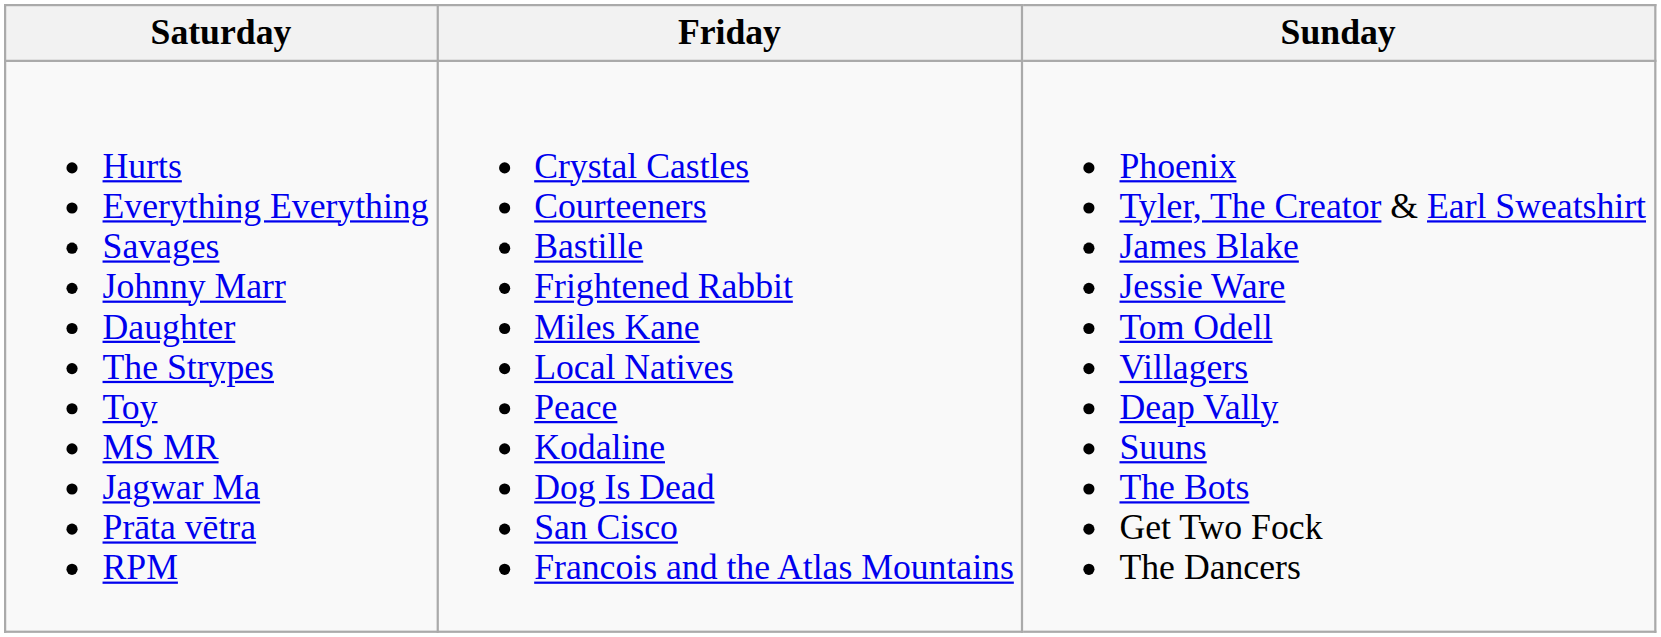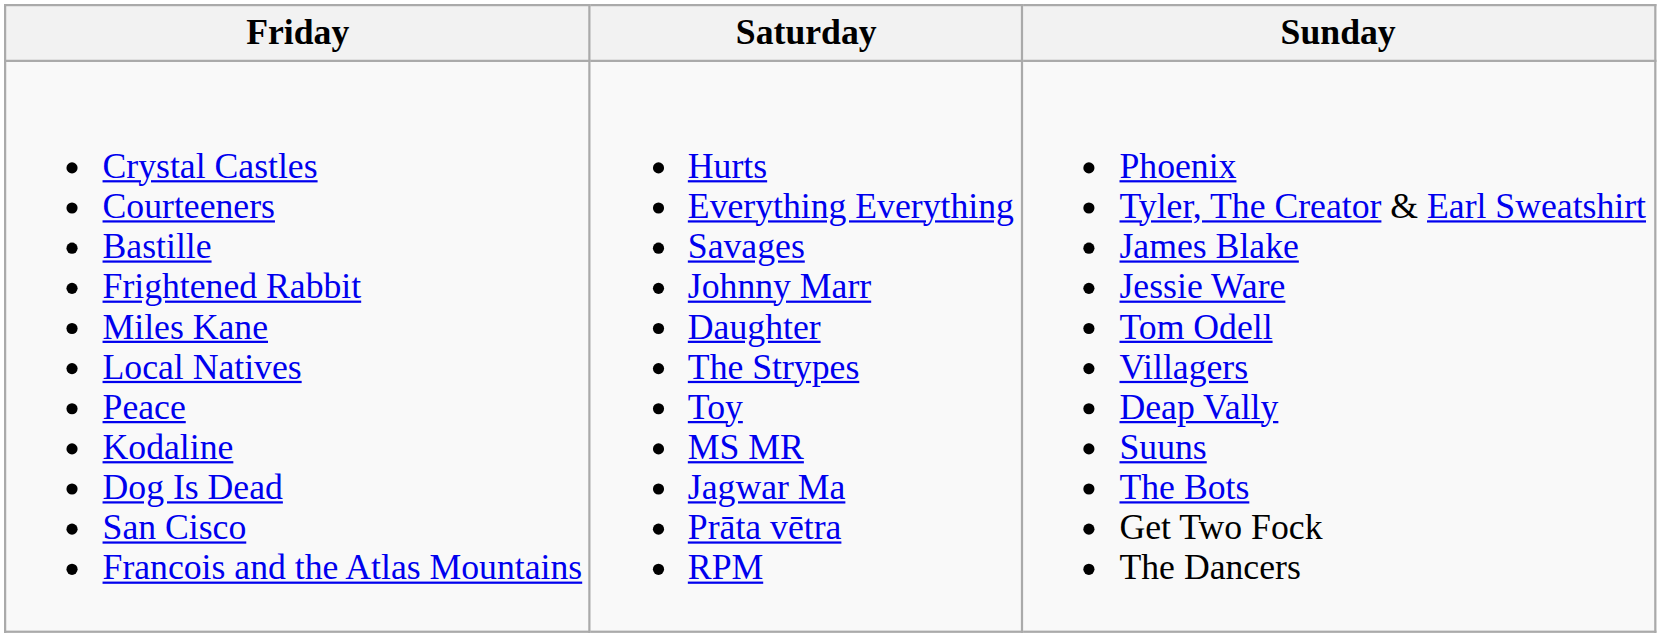columns swapped: (729, 32) <-> (221, 32)
